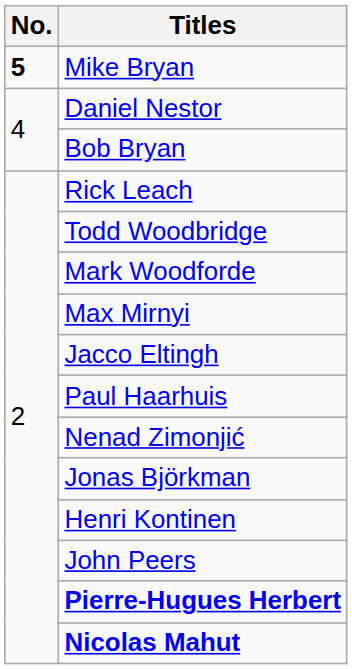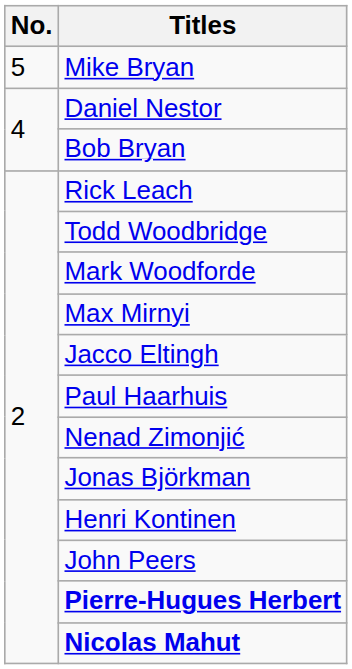(18, 67) bold -> (18, 67) normal
